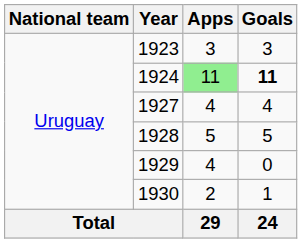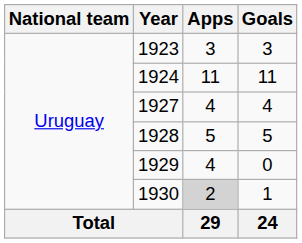(210, 77) lightgreen background -> (210, 77) no background
(267, 77) bold -> (267, 77) normal
(210, 194) no background -> (210, 194) lightgrey background
